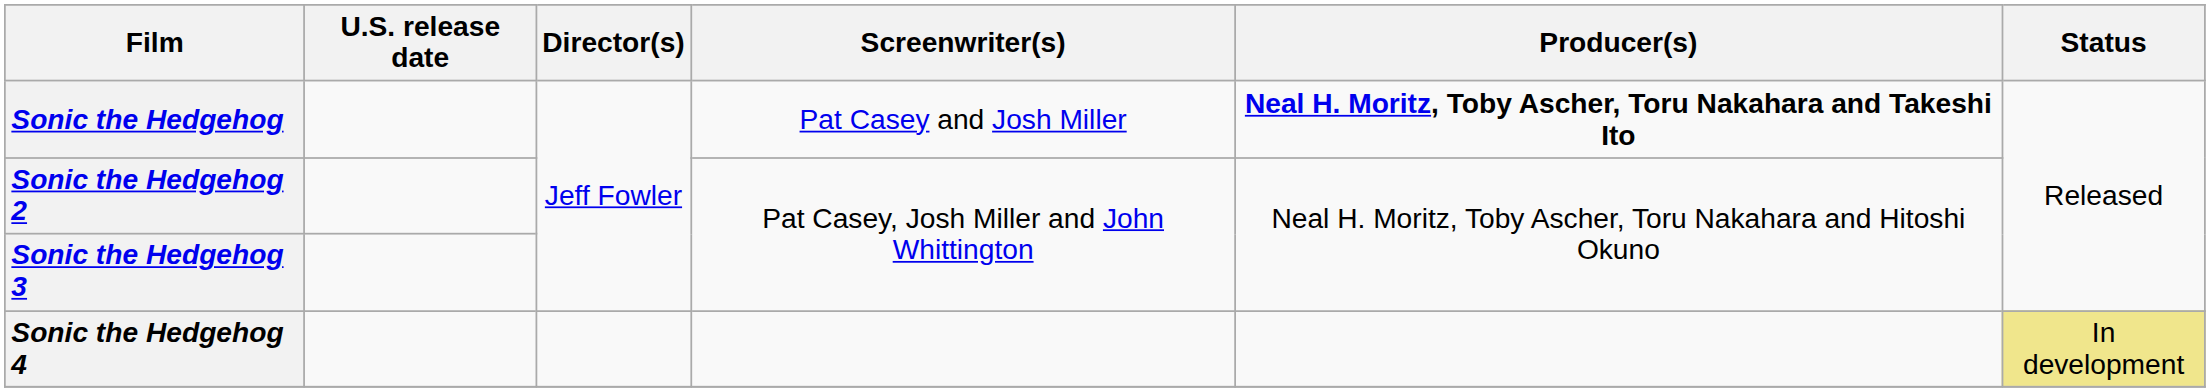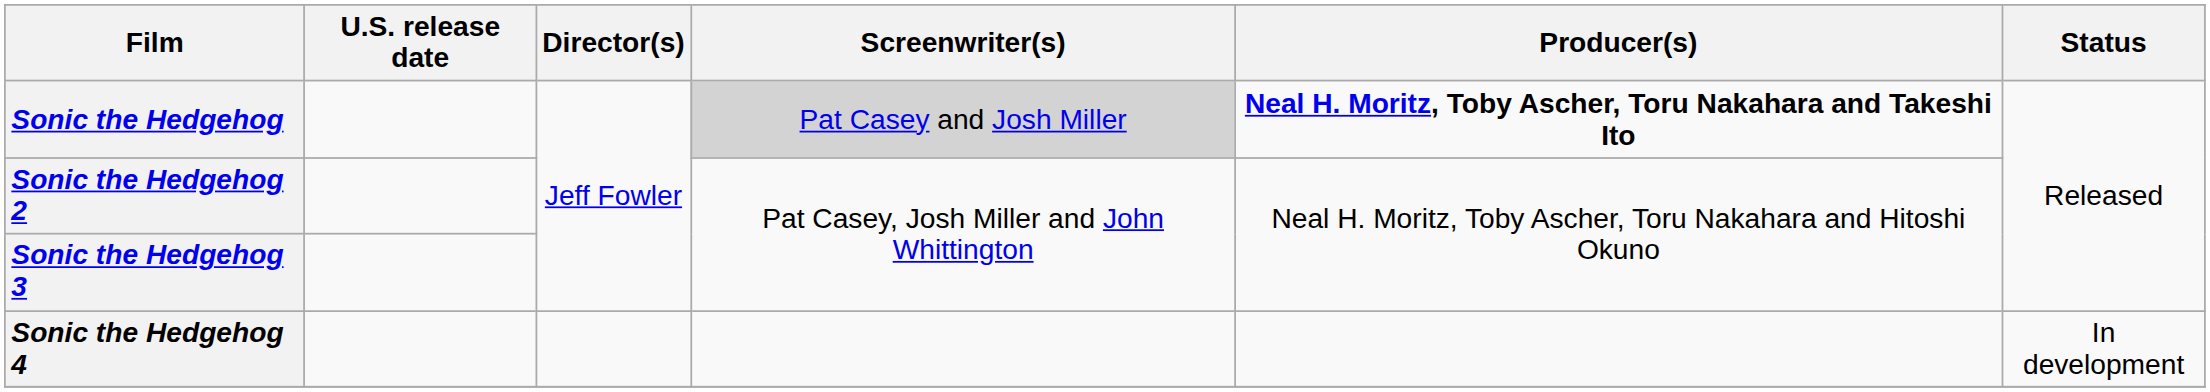(963, 119) no background -> (963, 119) lightgrey background
(2104, 348) khaki background -> (2104, 348) no background
